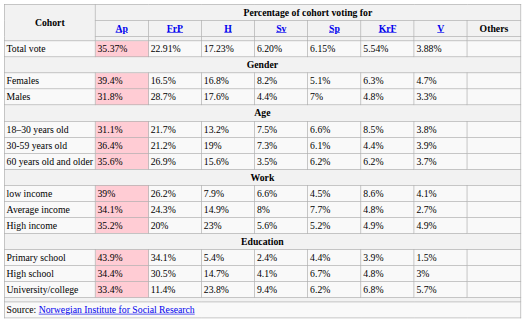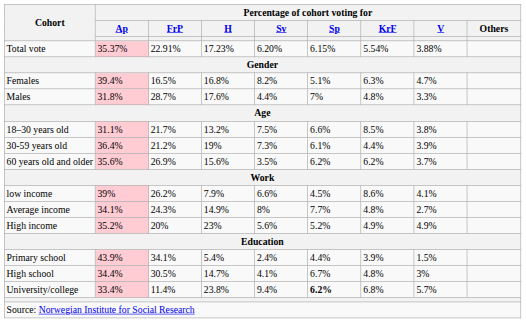(320, 289) normal -> (321, 289) bold
